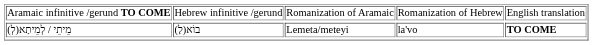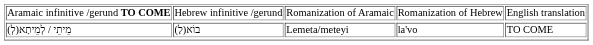(532, 30) bold -> (530, 30) normal
